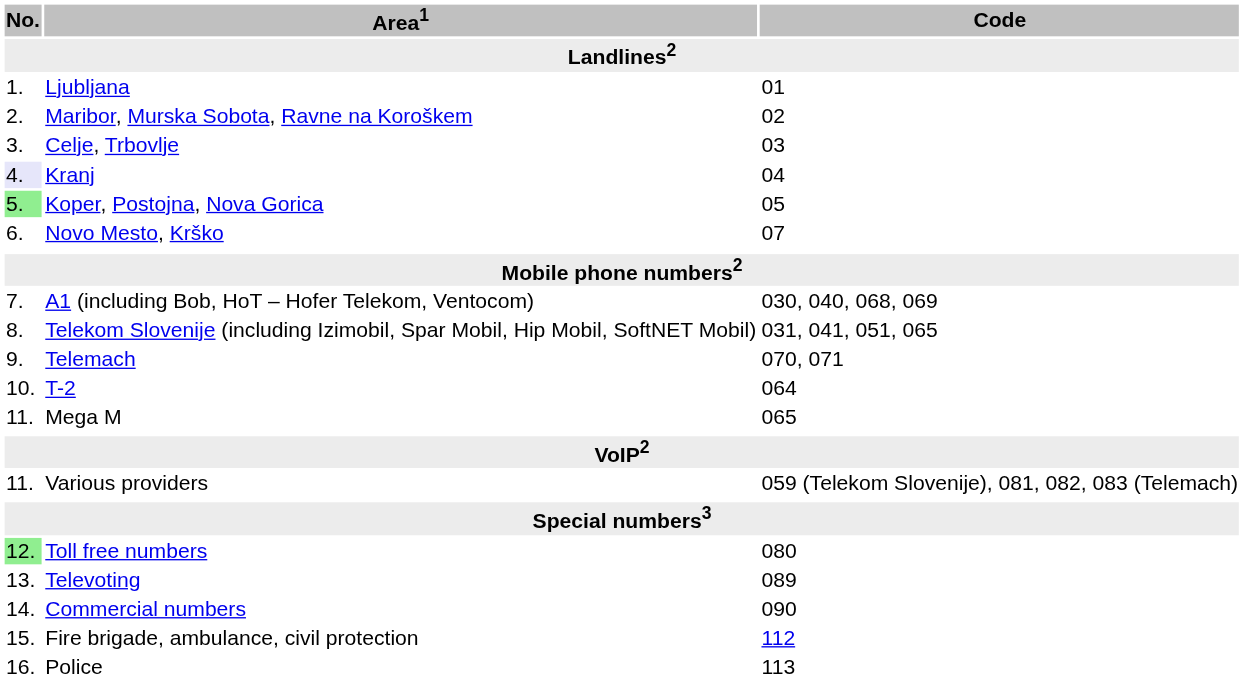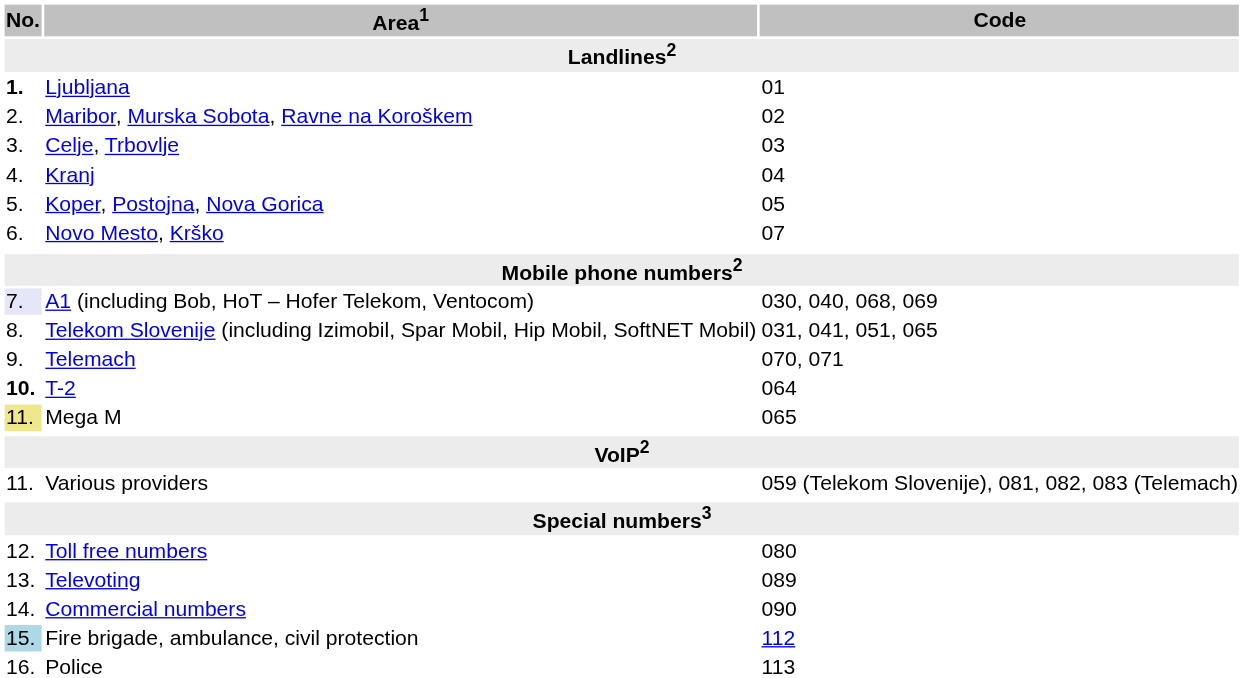(15, 87) normal -> (15, 87) bold
(15, 174) lavender background -> (15, 174) no background
(15, 203) lightgreen background -> (15, 203) no background
(15, 301) no background -> (15, 301) lavender background
(21, 388) normal -> (21, 388) bold
(20, 417) no background -> (20, 417) khaki background
(21, 550) lightgreen background -> (21, 550) no background
(21, 637) no background -> (21, 637) lightblue background
